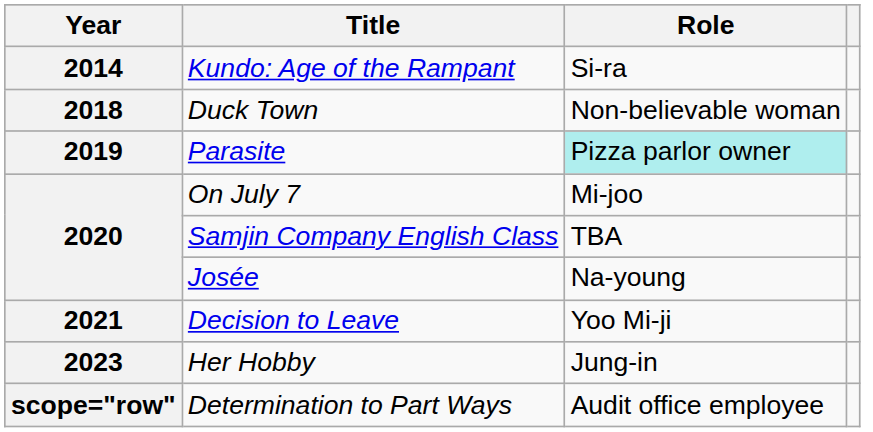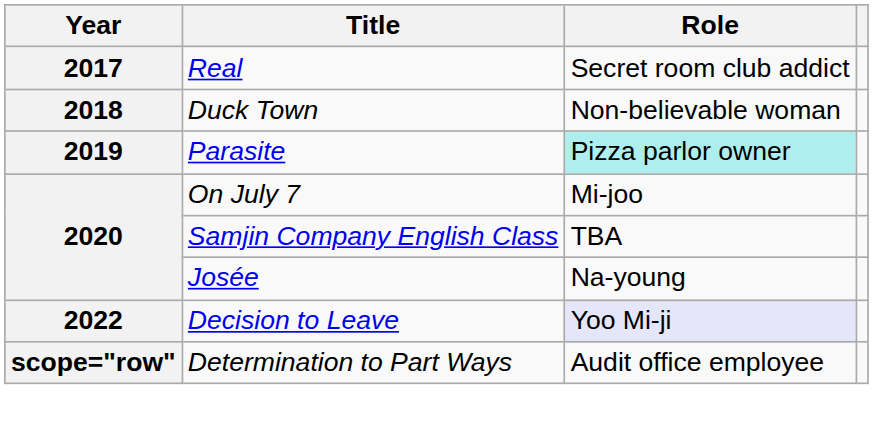- row: (351, 67)
+ row: (215, 67)
(93, 320) 2021 -> (93, 320) 2022
(621, 320) no background -> (621, 320) lavender background
- row: (251, 362)
